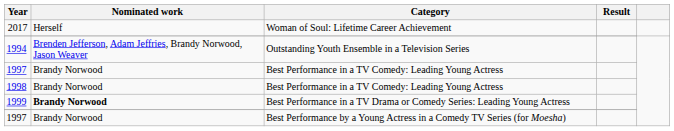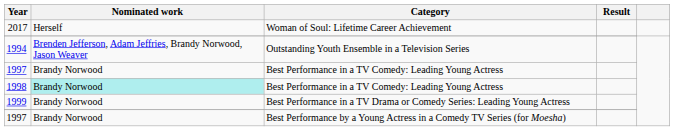(68, 86) no background -> (68, 86) paleturquoise background
(70, 102) bold -> (68, 102) normal
